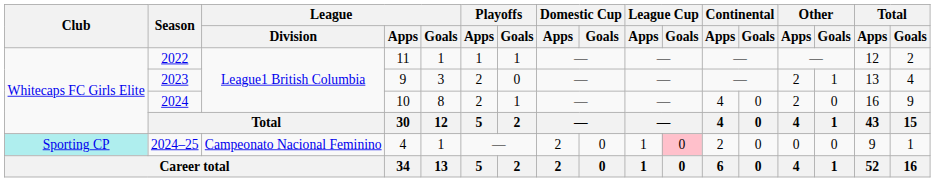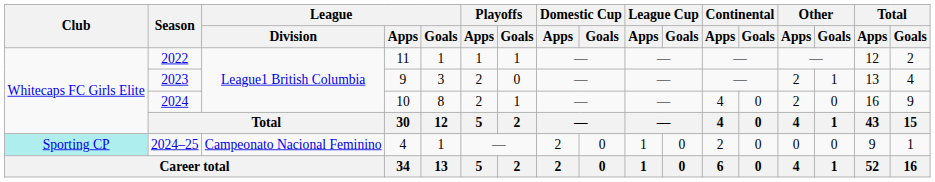(682, 144) pink background -> (682, 144) no background
